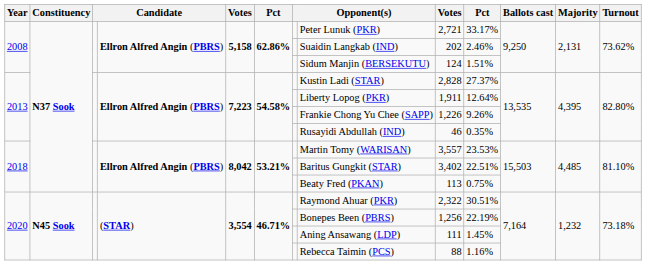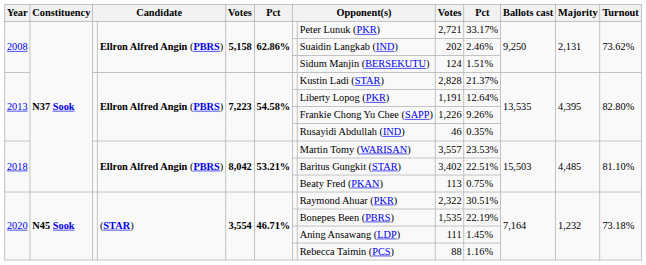(482, 81) 27.37% -> (482, 81) 21.37%
(450, 98) 1,911 -> (450, 98) 1,191
(450, 217) 1,256 -> (450, 217) 1,535
